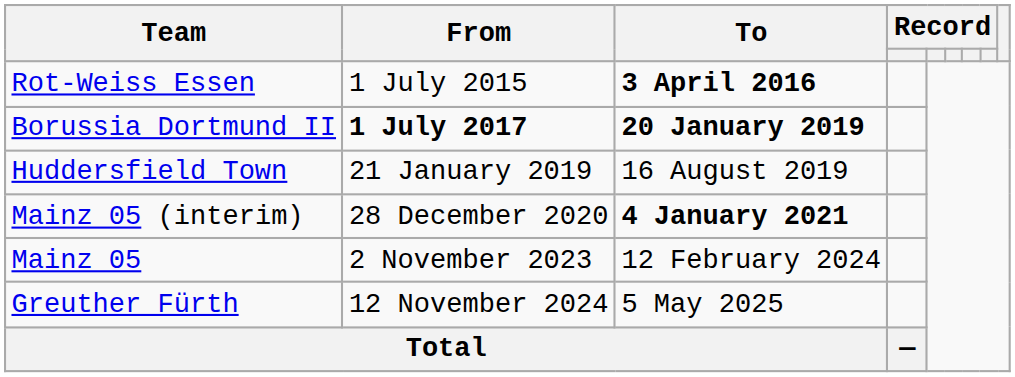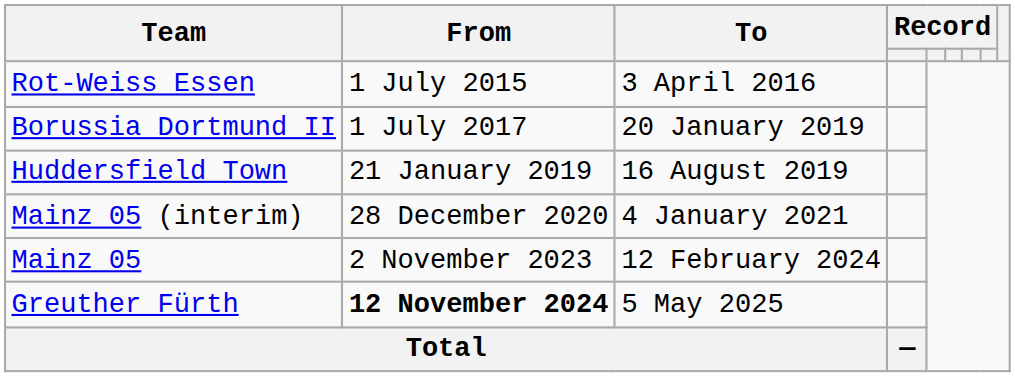(719, 84) bold -> (719, 84) normal
(438, 128) bold -> (438, 128) normal
(743, 128) bold -> (743, 128) normal
(735, 216) bold -> (735, 216) normal
(479, 304) normal -> (479, 304) bold
